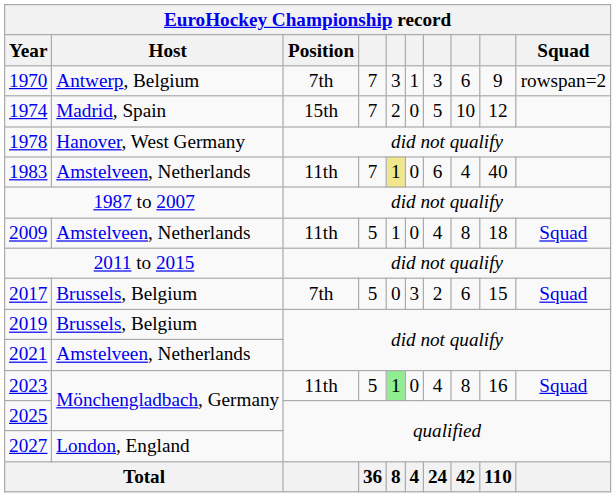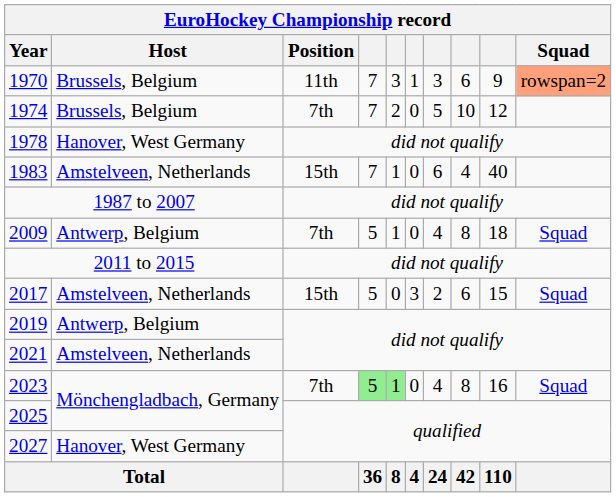(128, 80) Antwerp, Belgium -> (127, 80) Brussels, Belgium
(321, 80) 7th -> (321, 80) 11th
(563, 80) no background -> (563, 80) lightsalmon background
(111, 111) Madrid, Spain -> (127, 111) Brussels, Belgium
(321, 111) 15th -> (321, 111) 7th
(321, 171) 11th -> (321, 171) 15th
(396, 171) khaki background -> (396, 171) no background
(153, 232) Amstelveen, Netherlands -> (128, 232) Antwerp, Belgium
(321, 232) 11th -> (321, 232) 7th
(127, 293) Brussels, Belgium -> (153, 293) Amstelveen, Netherlands
(321, 293) 7th -> (321, 293) 15th
(127, 324) Brussels, Belgium -> (128, 324) Antwerp, Belgium
(321, 385) 11th -> (321, 385) 7th
(373, 385) no background -> (373, 385) lightgreen background
(123, 446) London, England -> (151, 446) Hanover, West Germany
